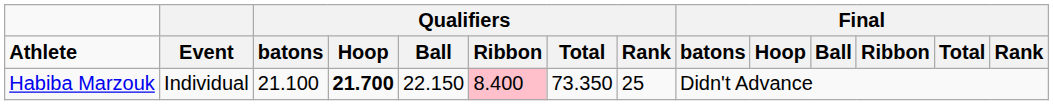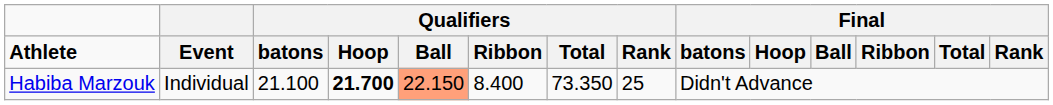(434, 83) no background -> (434, 83) lightsalmon background
(498, 83) pink background -> (498, 83) no background
